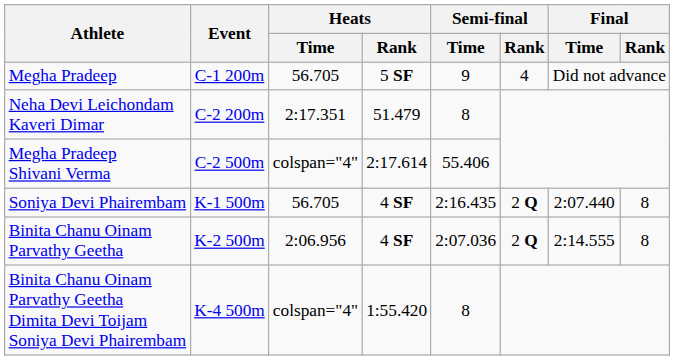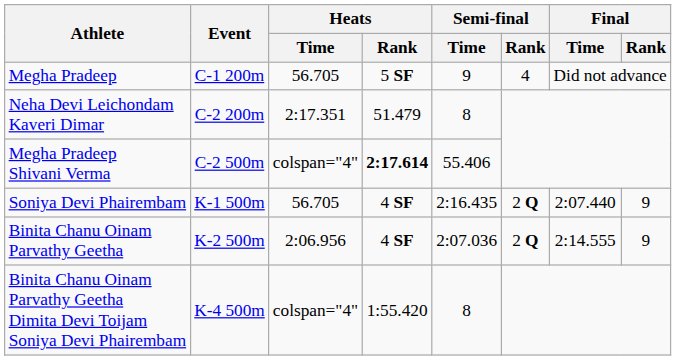(397, 163) normal -> (397, 163) bold
(645, 202) 8 -> (646, 202) 9
(645, 241) 8 -> (646, 241) 9
